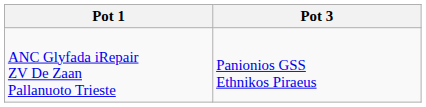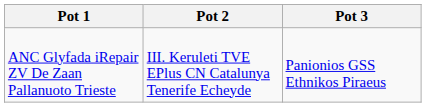+ column: (213, 16)
